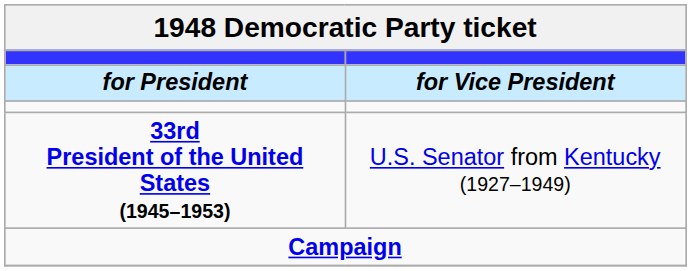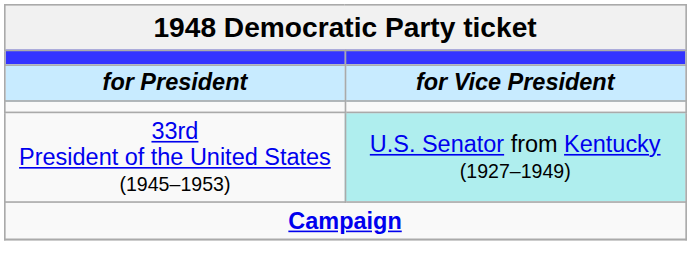(175, 170) bold -> (175, 157) normal
(515, 170) no background -> (515, 157) paleturquoise background
